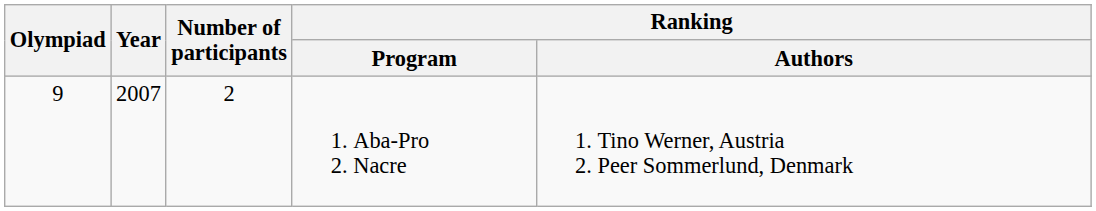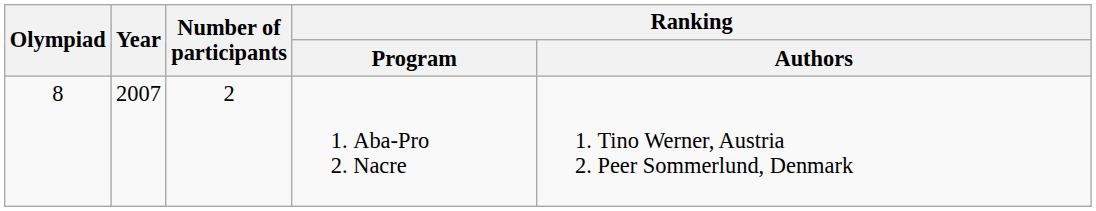(58, 93) 9 -> (58, 93) 8
